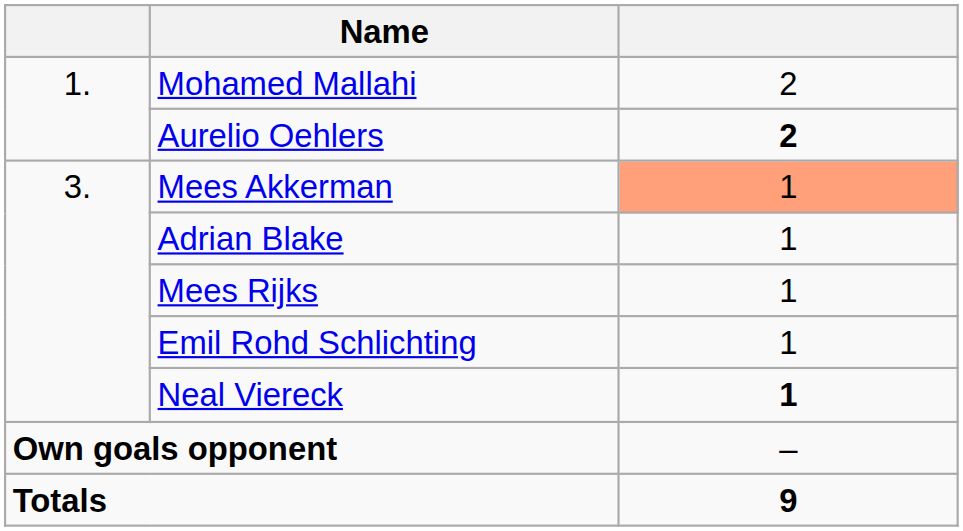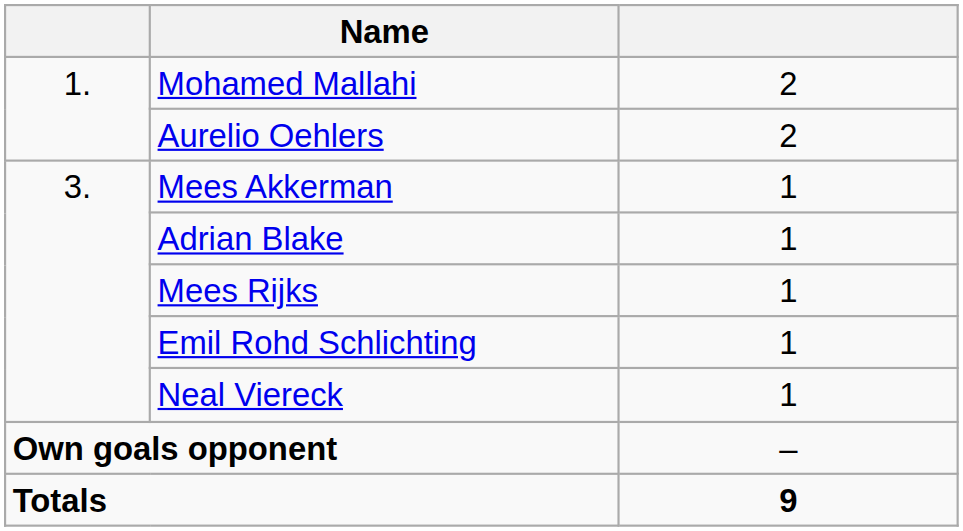(788, 135) bold -> (788, 135) normal
(788, 187) lightsalmon background -> (788, 187) no background
(788, 395) bold -> (788, 395) normal
